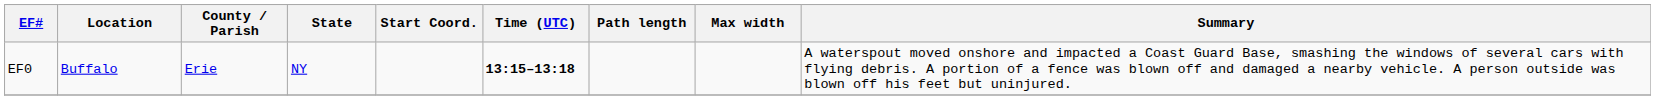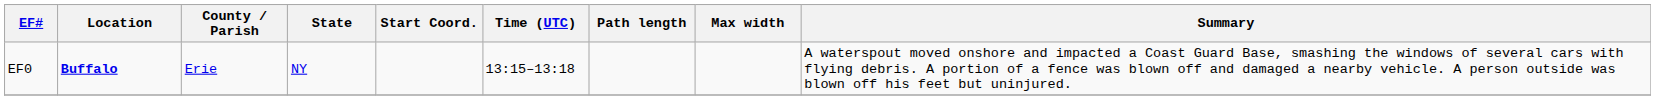(89, 69) normal -> (89, 69) bold
(530, 69) bold -> (530, 69) normal
